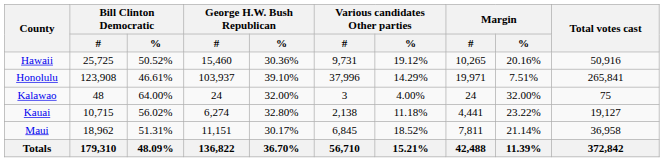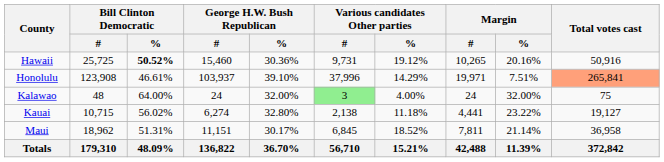(155, 60) normal -> (155, 60) bold
(606, 78) no background -> (606, 78) lightsalmon background
(345, 95) no background -> (345, 95) lightgreen background
